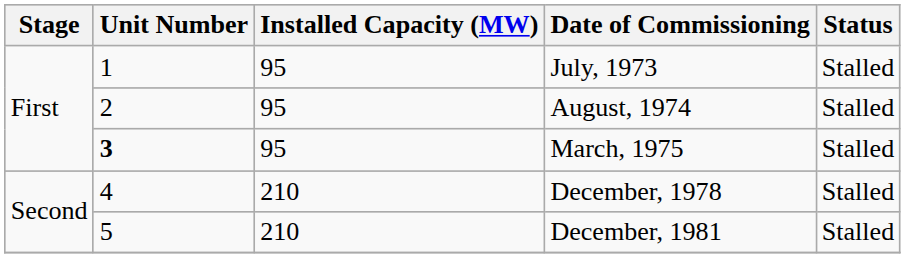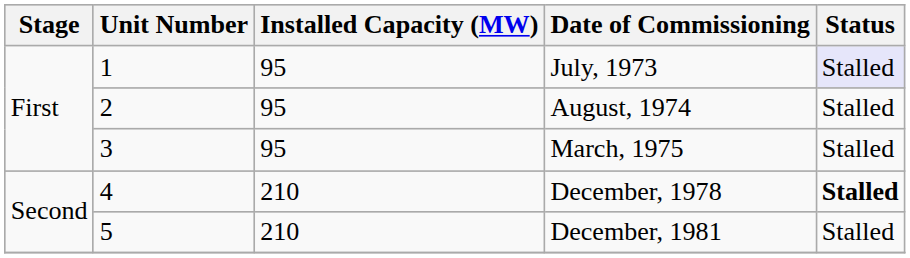(858, 66) no background -> (858, 66) lavender background
(106, 149) bold -> (106, 149) normal
(858, 190) normal -> (860, 190) bold
